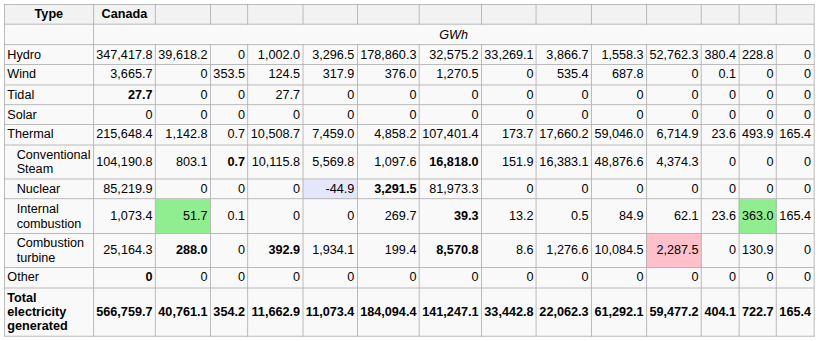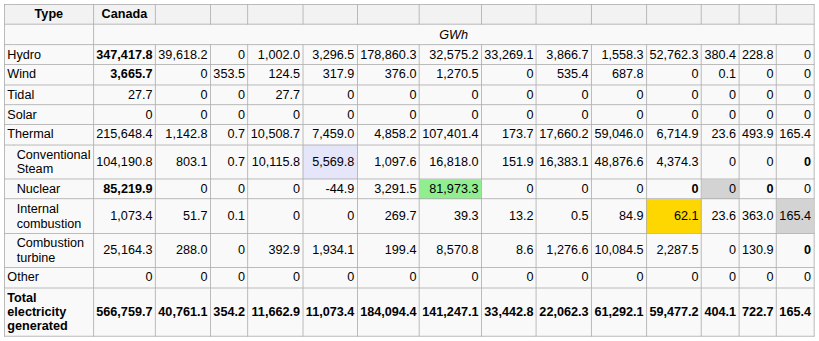(124, 54) normal -> (124, 54) bold
(131, 74) normal -> (131, 74) bold
(140, 94) bold -> (140, 94) normal
(236, 161) bold -> (236, 161) normal
(333, 161) no background -> (333, 161) lavender background
(454, 161) bold -> (454, 161) normal
(807, 161) normal -> (807, 161) bold
(128, 189) normal -> (128, 189) bold
(340, 189) lavender background -> (340, 189) no background
(395, 189) bold -> (395, 189) normal
(454, 189) no background -> (454, 189) lightgreen background
(695, 189) normal -> (695, 189) bold
(733, 189) no background -> (733, 189) lightgrey background
(770, 189) normal -> (770, 189) bold
(195, 216) lightgreen background -> (195, 216) no background
(466, 216) bold -> (466, 216) normal
(686, 216) no background -> (686, 216) gold background
(758, 216) lightgreen background -> (758, 216) no background
(795, 216) no background -> (795, 216) lightgrey background
(192, 250) bold -> (192, 250) normal
(284, 250) bold -> (284, 250) normal
(457, 250) bold -> (457, 250) normal
(678, 250) pink background -> (678, 250) no background
(807, 250) normal -> (807, 250) bold
(149, 277) bold -> (149, 277) normal
